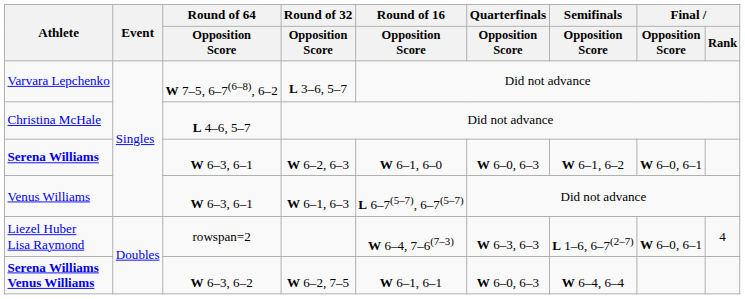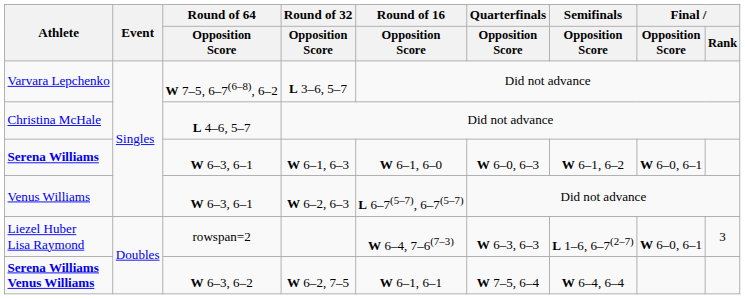(318, 165) W 6–2, 6–3 -> (318, 165) W 6–1, 6–3
(318, 204) W 6–1, 6–3 -> (318, 204) W 6–2, 6–3
(723, 237) 4 -> (723, 237) 3
(508, 283) W 6–0, 6–3 -> (508, 283) W 7–5, 6–4
